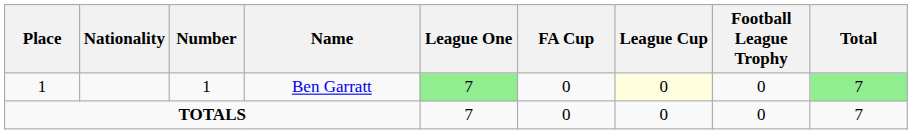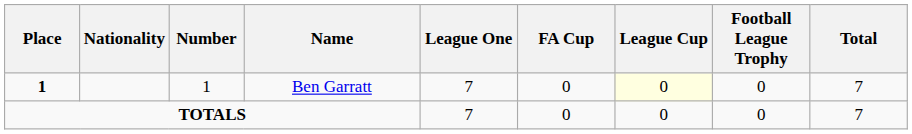(42, 87) normal -> (42, 87) bold
(469, 87) lightgreen background -> (469, 87) no background
(859, 87) lightgreen background -> (859, 87) no background
